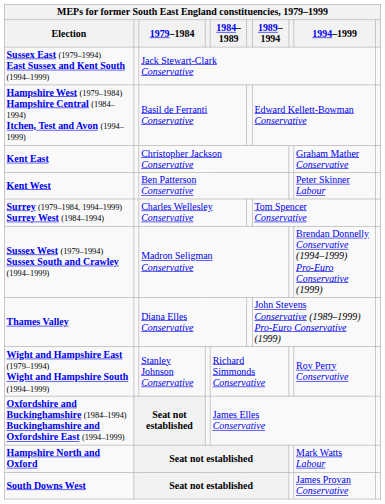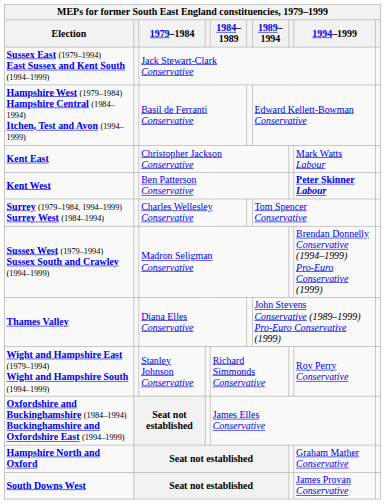(328, 158) Graham Mather Conservative -> (319, 158) Mark Watts Labour
(323, 185) normal -> (325, 185) bold
(319, 458) Mark Watts Labour -> (328, 458) Graham Mather Conservative
